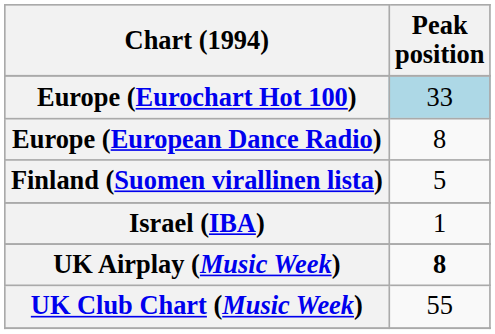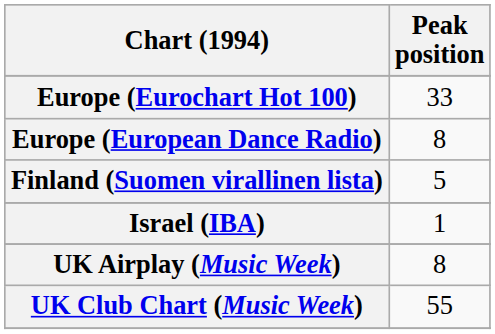(440, 97) lightblue background -> (440, 97) no background
(440, 264) bold -> (440, 264) normal
